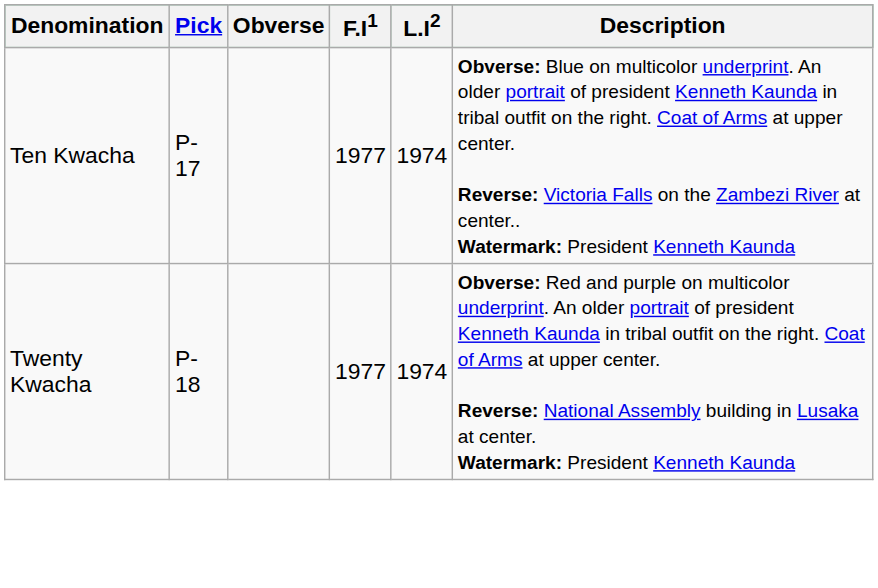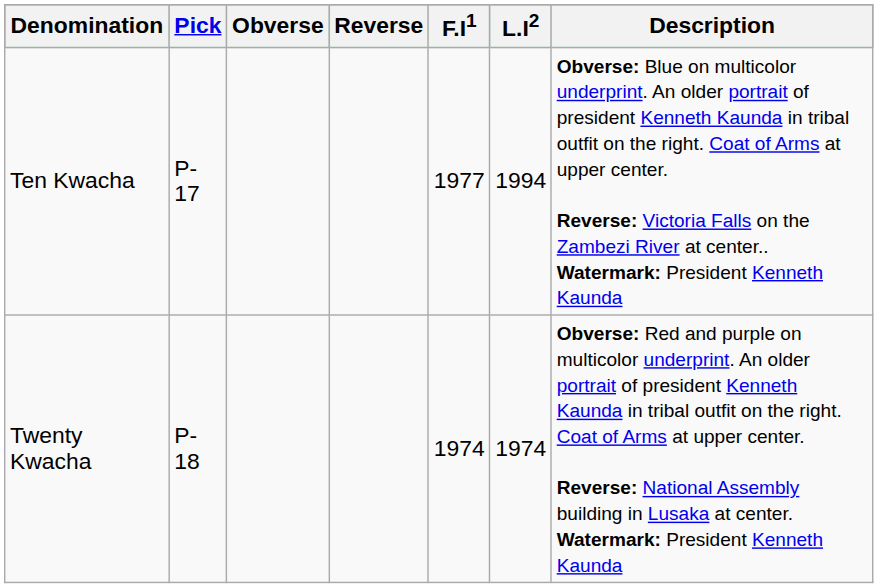+ column: (379, 25)
(422, 155) 1974 -> (521, 180) 1994
(360, 371) 1977 -> (459, 448) 1974
